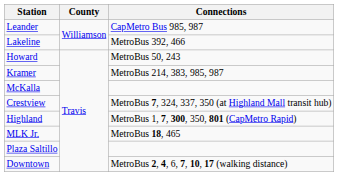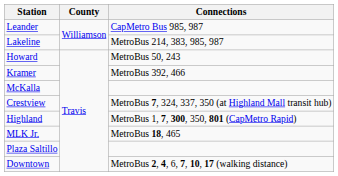(148, 42) MetroBus 392, 466 -> (167, 42) MetroBus 214, 383, 985, 987
(167, 73) MetroBus 214, 383, 985, 987 -> (148, 73) MetroBus 392, 466
